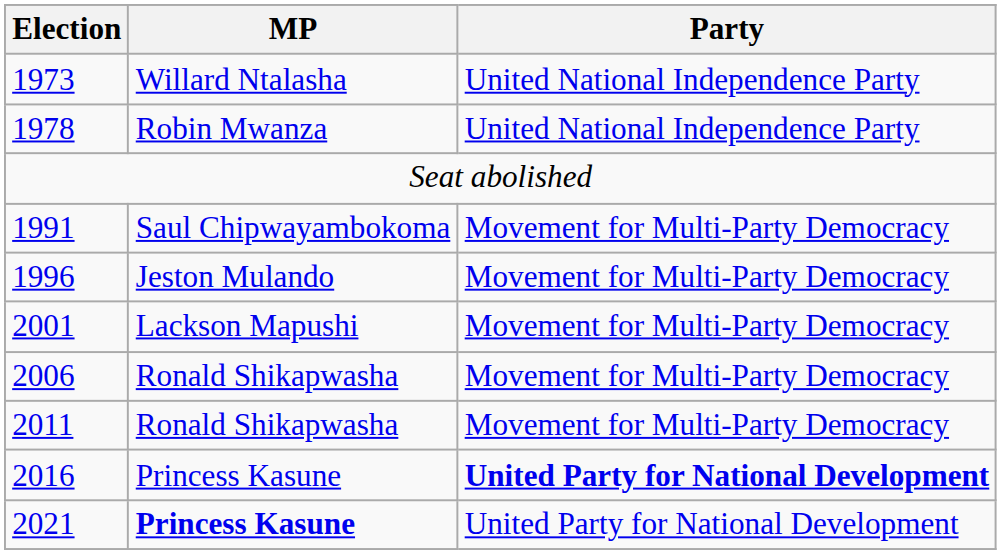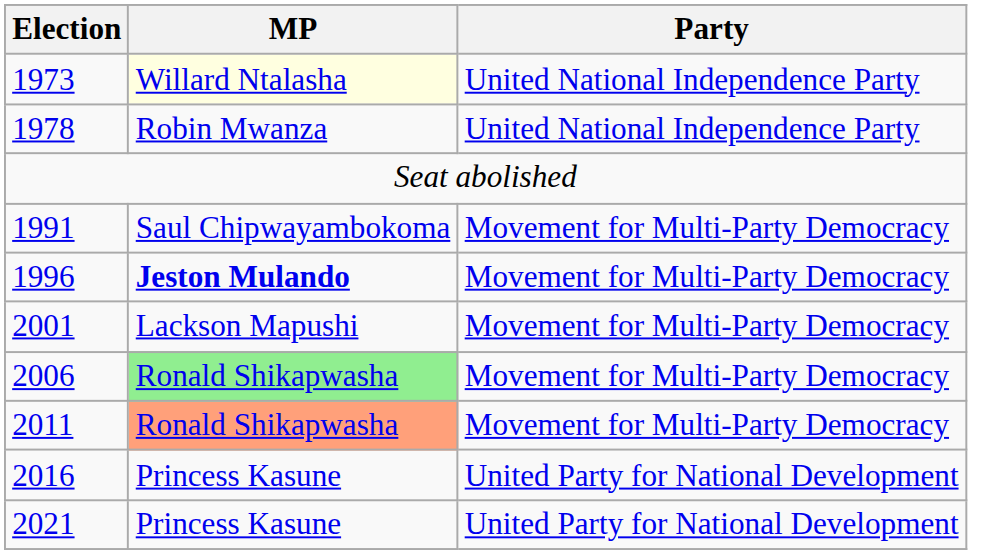(241, 78) no background -> (241, 78) lightyellow background
(235, 276) normal -> (243, 276) bold
(267, 375) no background -> (267, 375) lightgreen background
(267, 425) no background -> (267, 425) lightsalmon background
(727, 474) bold -> (712, 474) normal
(245, 524) bold -> (238, 524) normal
